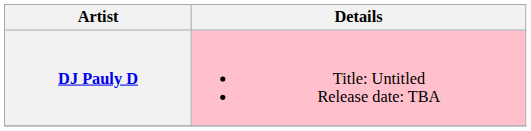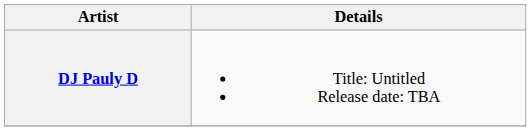(359, 87) pink background -> (359, 87) no background
